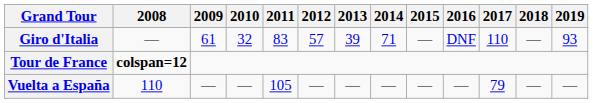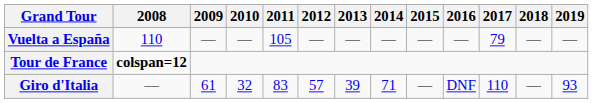rows swapped: (59, 39) <-> (59, 86)
